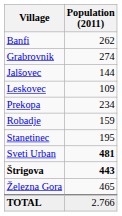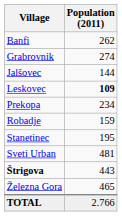(107, 89) normal -> (107, 89) bold
(107, 154) bold -> (107, 154) normal
(107, 170) bold -> (107, 170) normal
